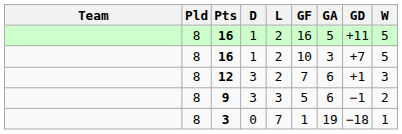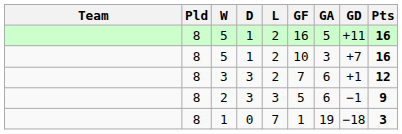columns swapped: (385, 15) <-> (226, 15)
